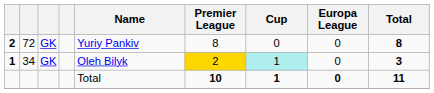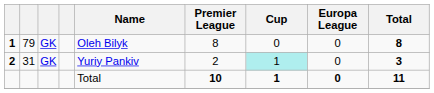(12, 43) 2 -> (12, 43) 1
(29, 43) 72 -> (29, 43) 79
(108, 43) Yuriy Pankiv -> (102, 43) Oleh Bilyk
(12, 61) 1 -> (12, 61) 2
(29, 61) 34 -> (29, 61) 31
(102, 61) Oleh Bilyk -> (108, 61) Yuriy Pankiv
(215, 61) gold background -> (215, 61) no background
